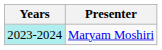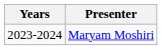(35, 34) paleturquoise background -> (35, 34) no background
